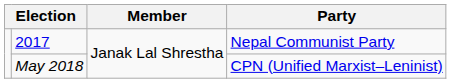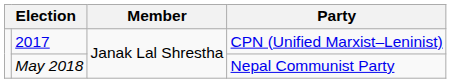(312, 41) Nepal Communist Party -> (337, 41) CPN (Unified Marxist–Leninist)
(337, 66) CPN (Unified Marxist–Leninist) -> (312, 66) Nepal Communist Party
